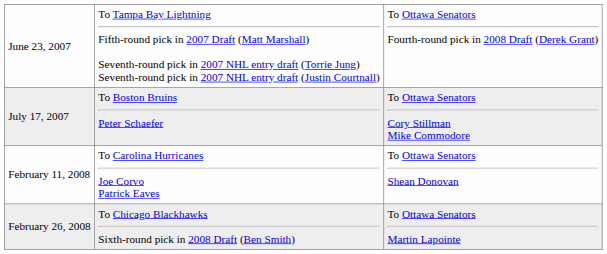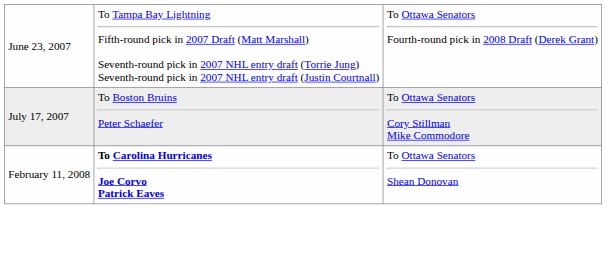(239, 174) normal -> (239, 174) bold
- row: (49, 226)
